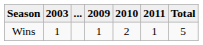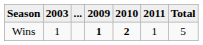(99, 31) normal -> (99, 31) bold
(127, 31) normal -> (127, 31) bold
